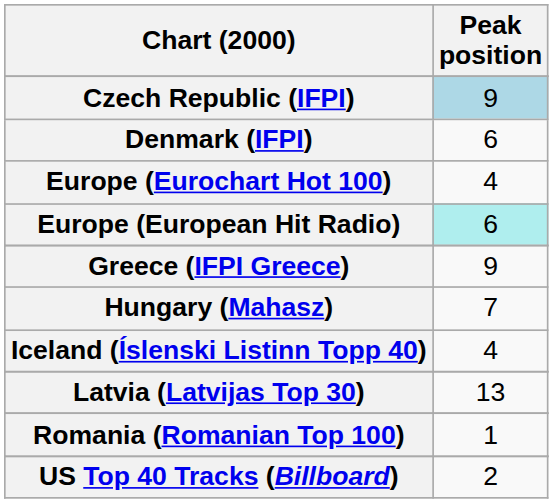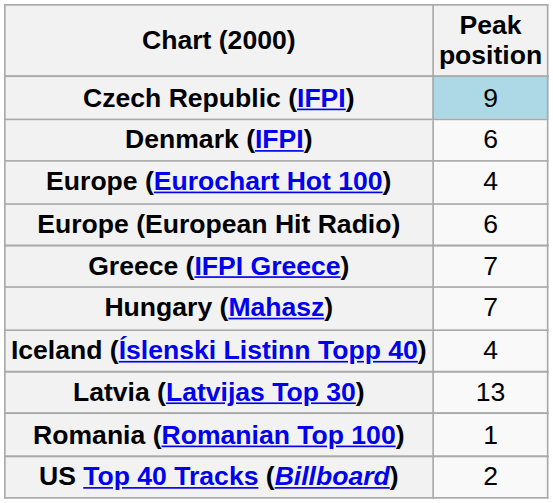(491, 223) paleturquoise background -> (491, 223) no background
(491, 266) 9 -> (491, 266) 7
